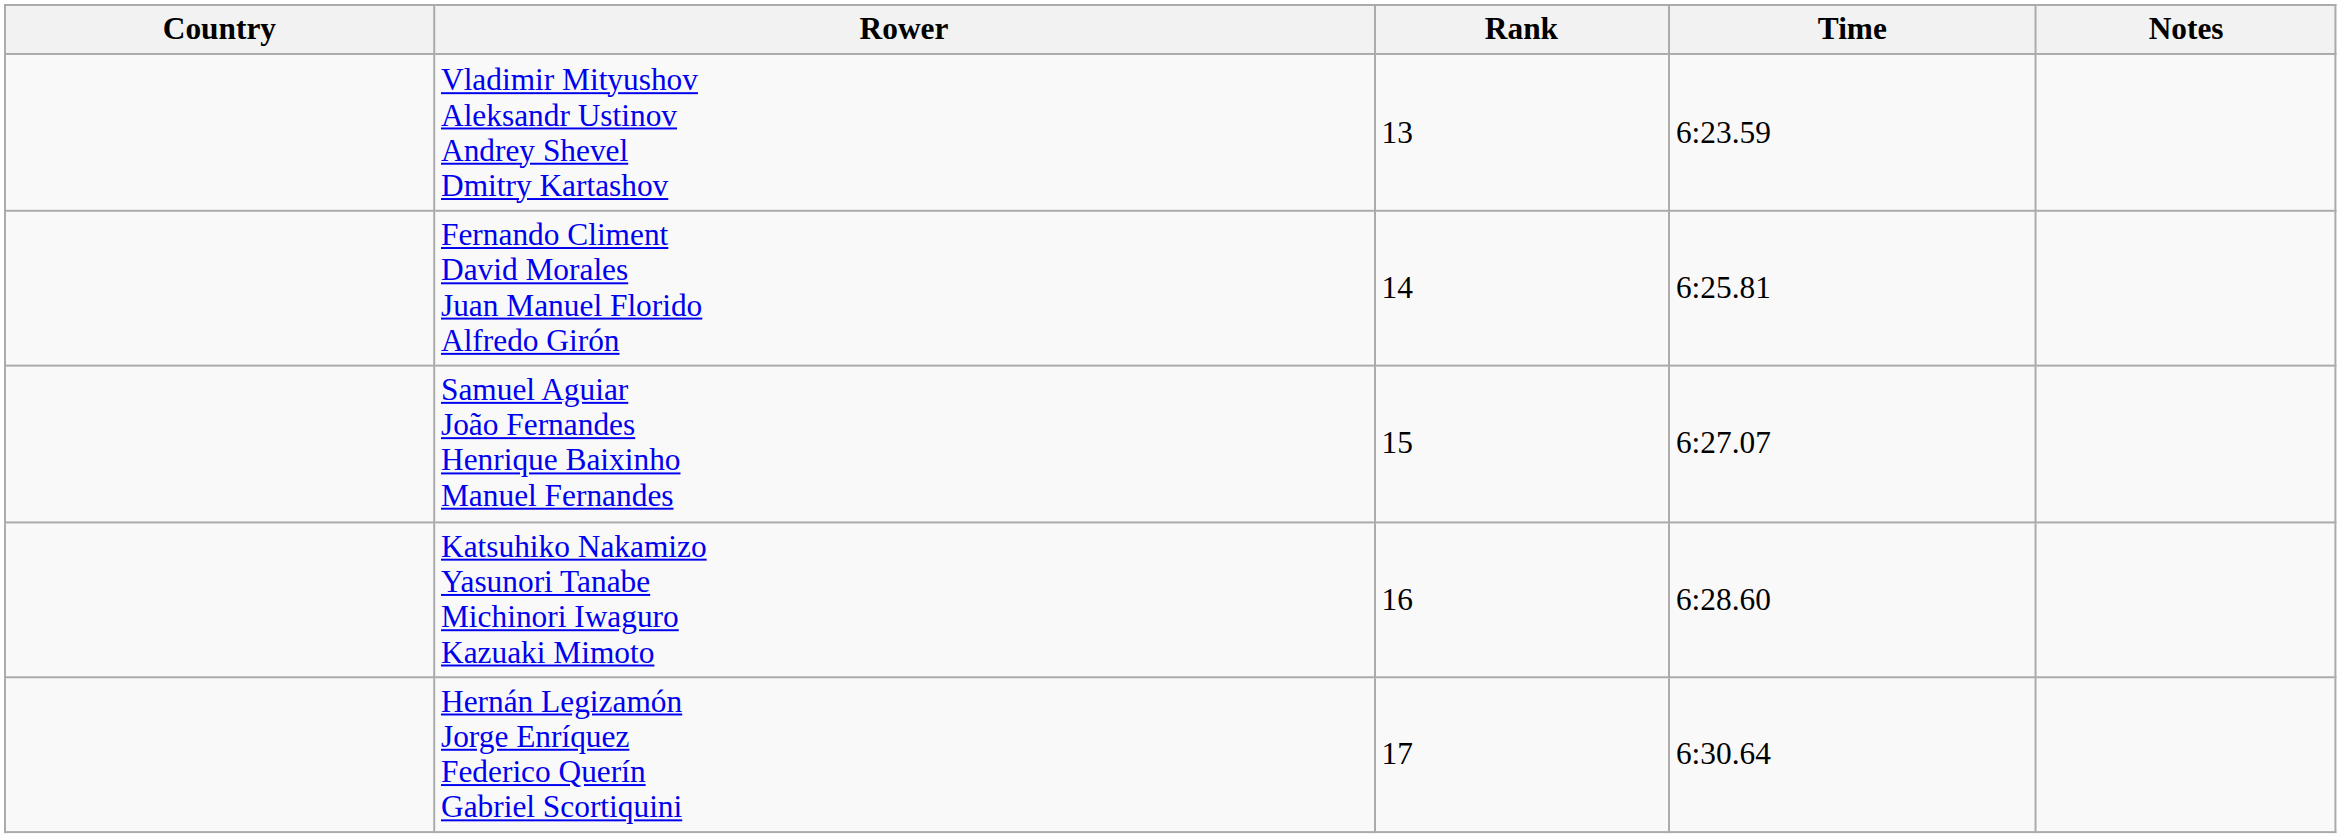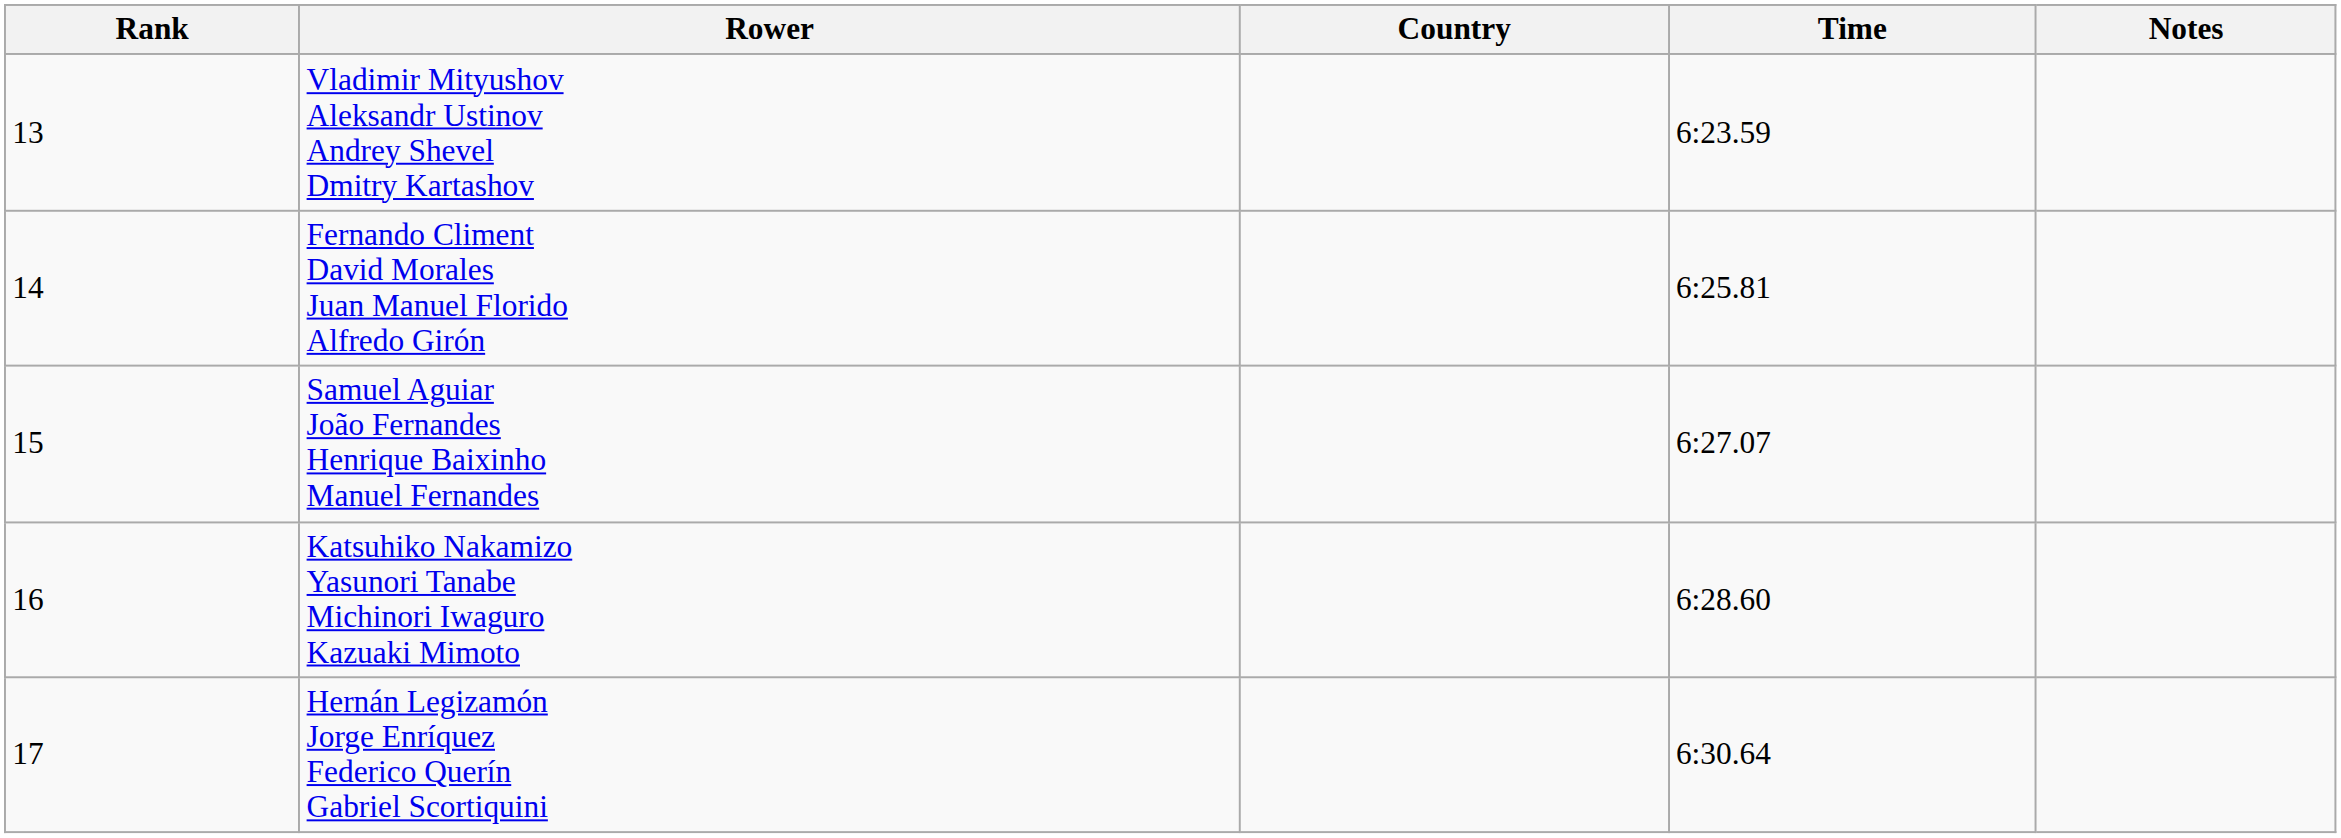columns swapped: (1521, 29) <-> (219, 29)
